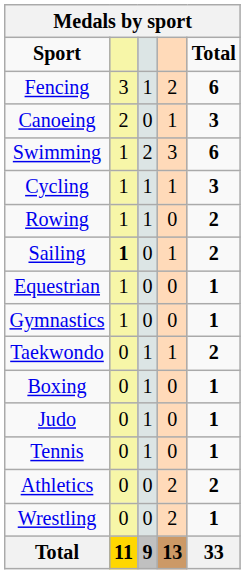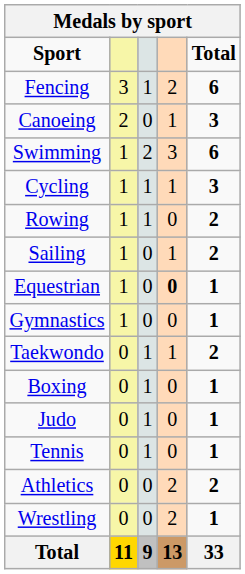(124, 253) bold -> (124, 253) normal
(172, 286) normal -> (172, 286) bold
